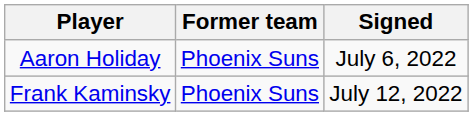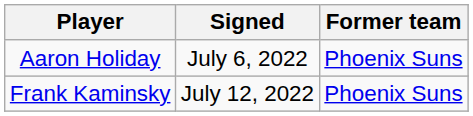columns swapped: (396, 22) <-> (250, 22)
